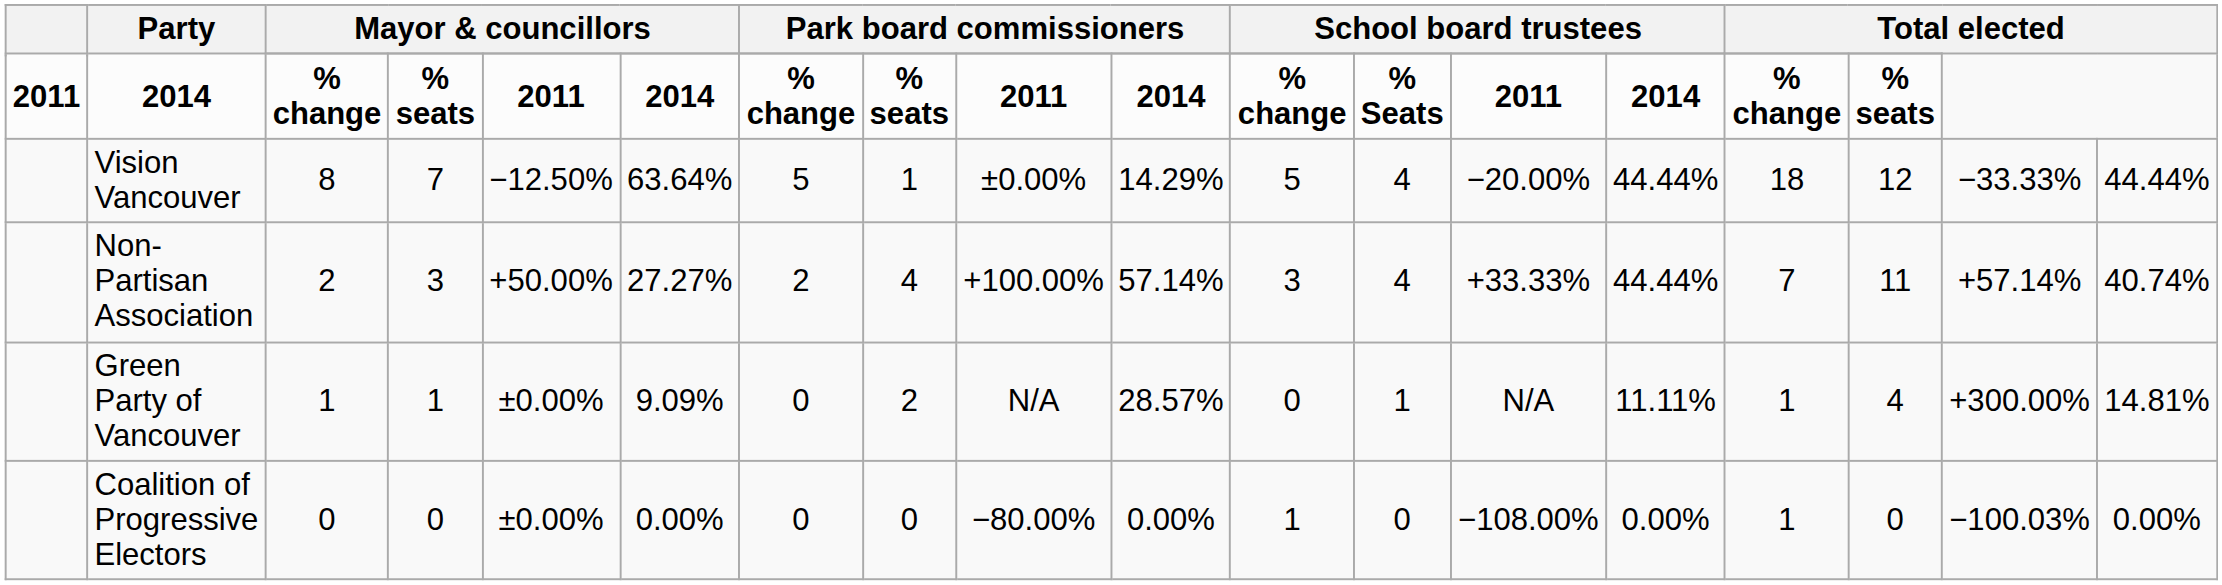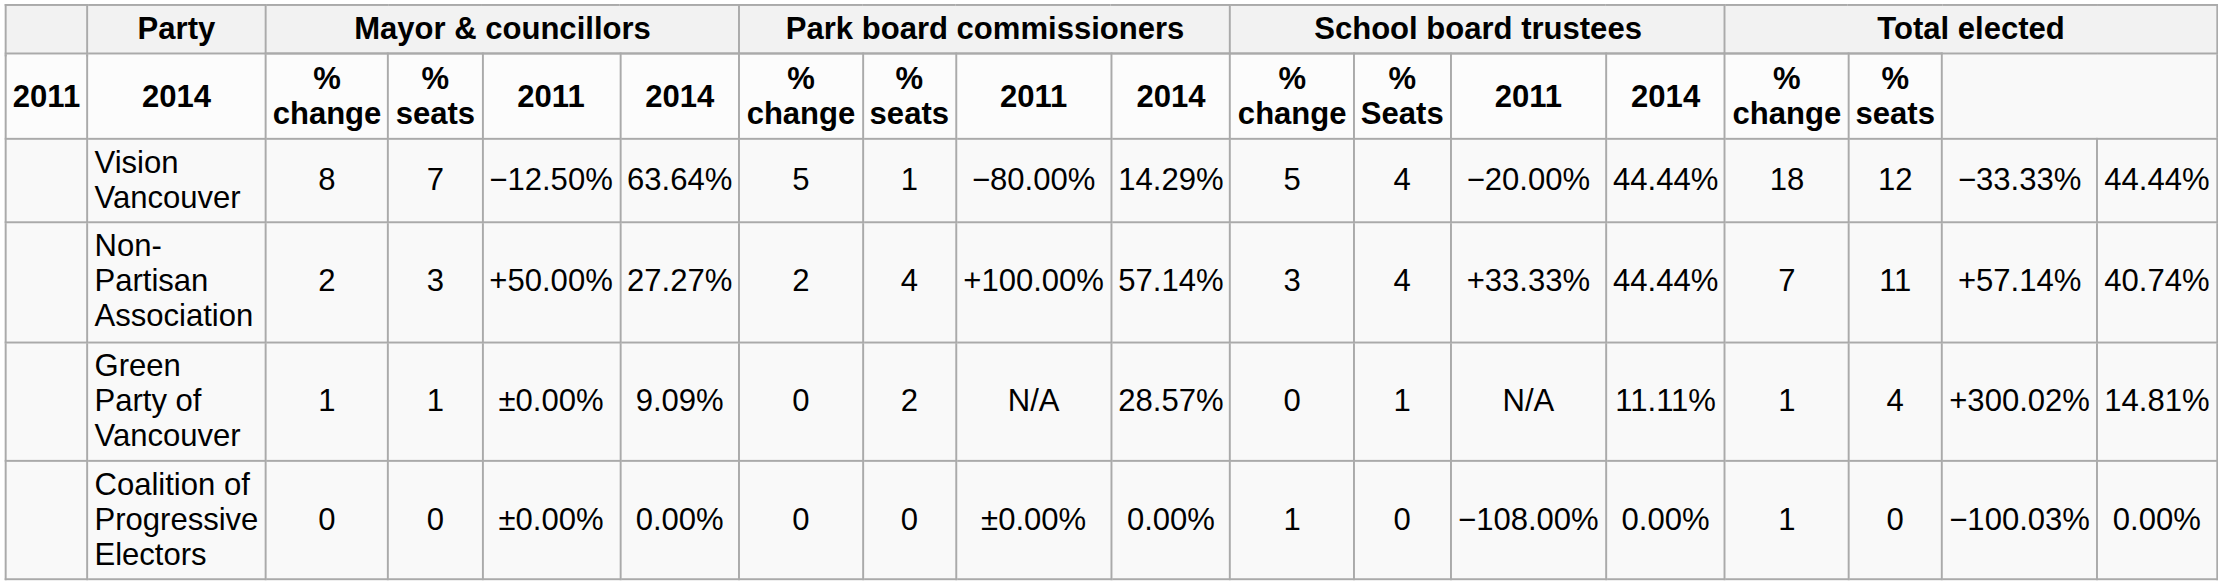(1034, 179) ±0.00% -> (1034, 179) −80.00%
(2020, 400) +300.00% -> (2020, 400) +300.02%
(1034, 519) −80.00% -> (1034, 519) ±0.00%
